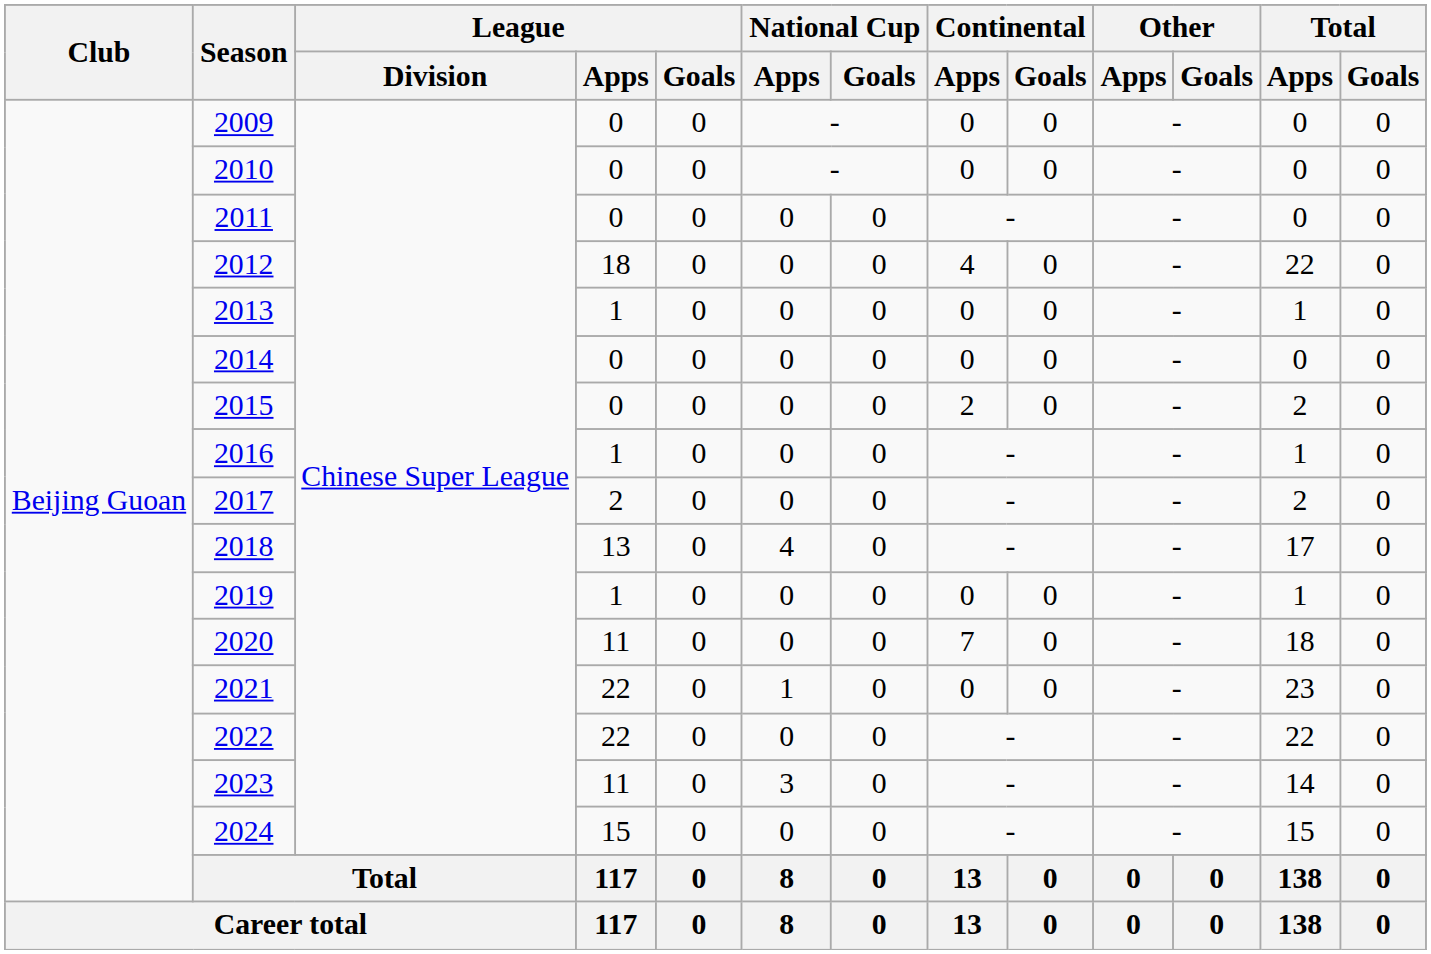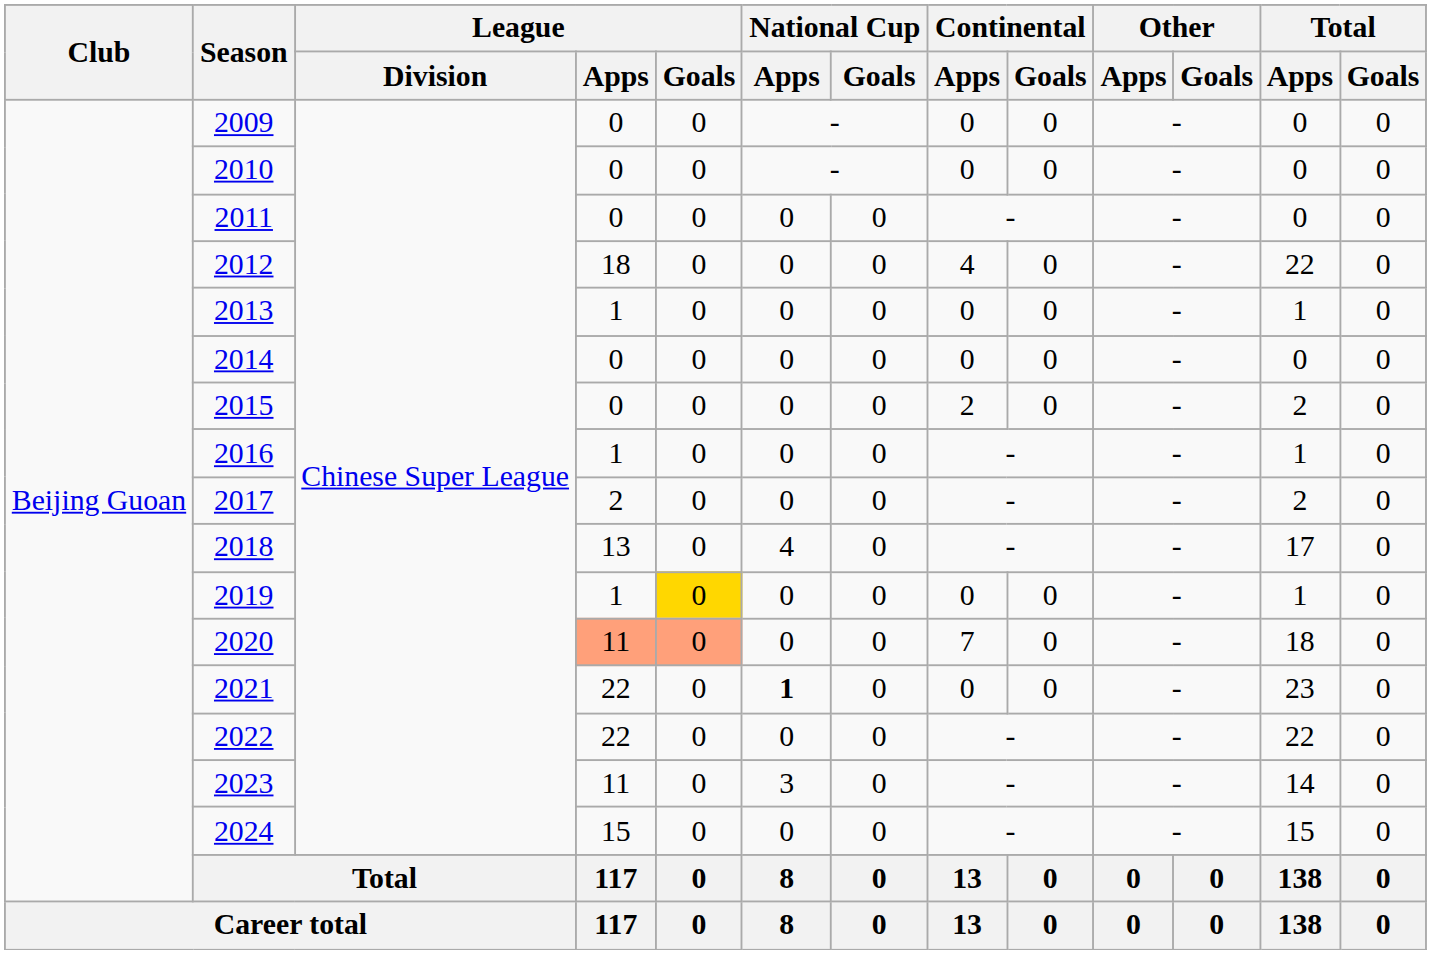(699, 594) no background -> (699, 594) gold background
(616, 641) no background -> (616, 641) lightsalmon background
(699, 641) no background -> (699, 641) lightsalmon background
(787, 688) normal -> (787, 688) bold
